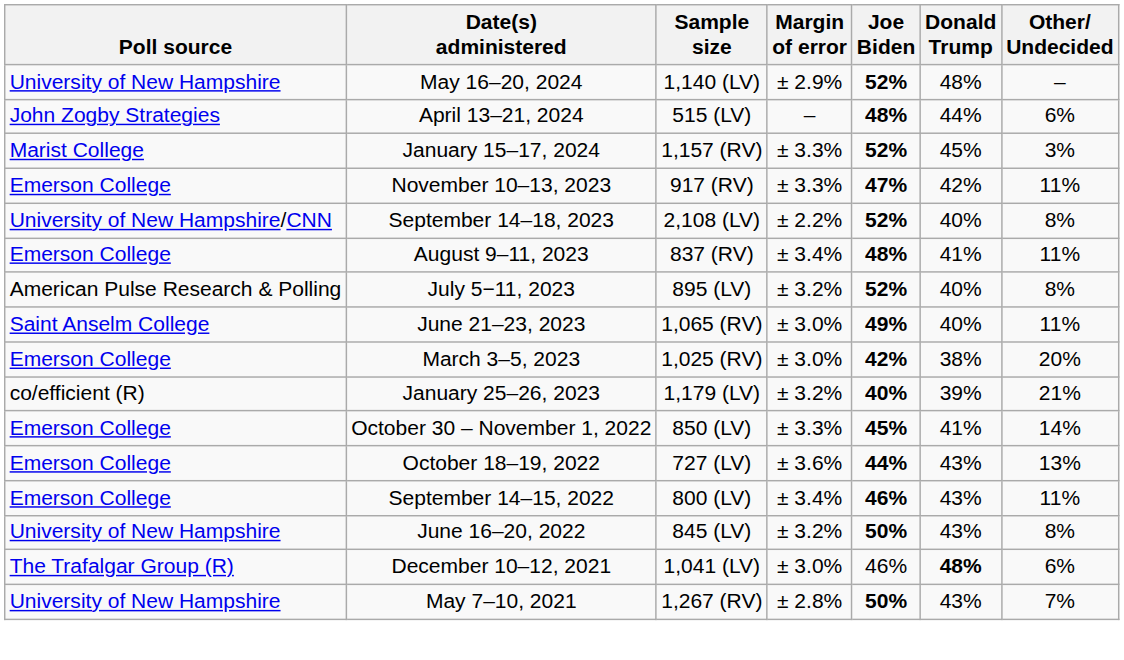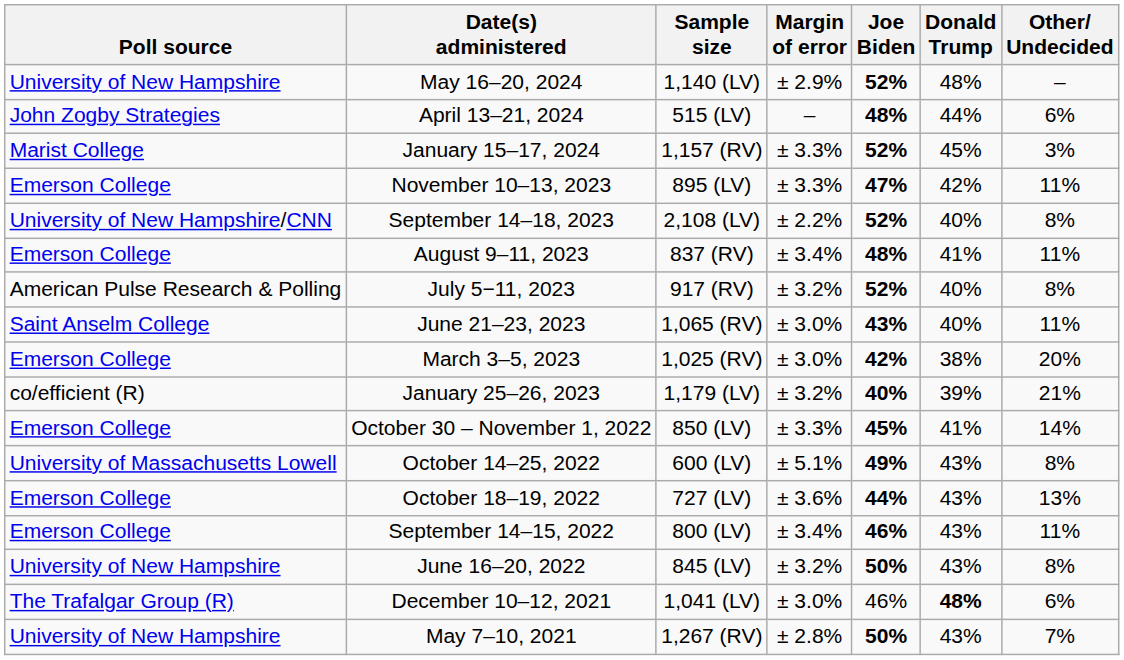(712, 185) 917 (RV) -> (712, 185) 895 (LV)
(712, 289) 895 (LV) -> (712, 289) 917 (RV)
(886, 324) 49% -> (886, 324) 43%
+ row: (501, 463)
